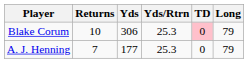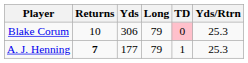columns swapped: (167, 13) <-> (228, 13)
(95, 49) normal -> (95, 49) bold
(202, 49) 0 -> (182, 49) 1
